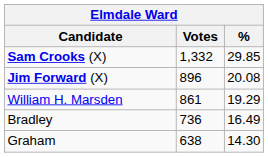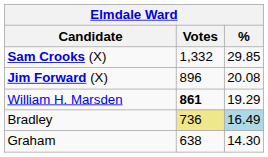(191, 99) normal -> (191, 99) bold
(191, 120) no background -> (191, 120) khaki background
(244, 120) no background -> (244, 120) lightblue background
